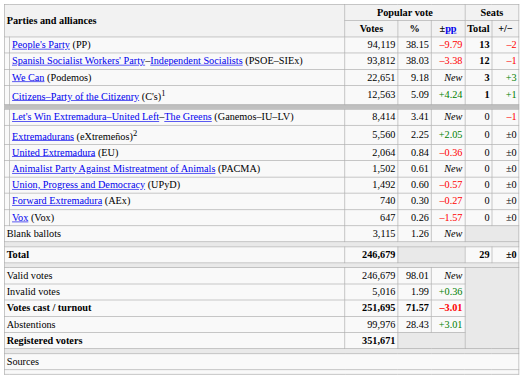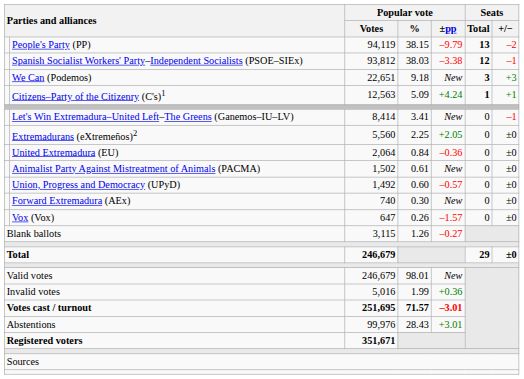(451, 201) –0.27 -> (453, 201) New
(453, 234) New -> (451, 233) –0.27
